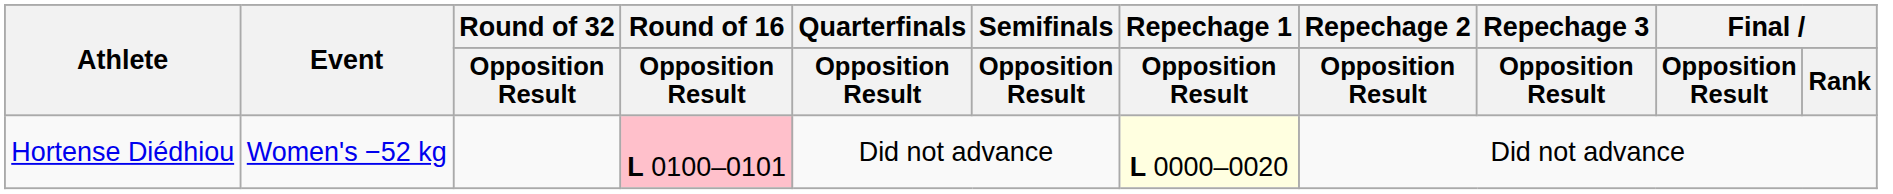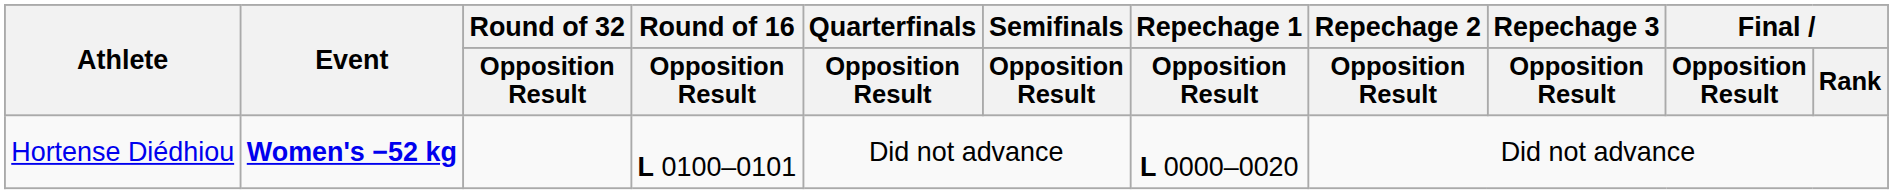(347, 152) normal -> (352, 152) bold
(707, 167) pink background -> (717, 167) no background
(1209, 167) lightyellow background -> (1219, 167) no background
